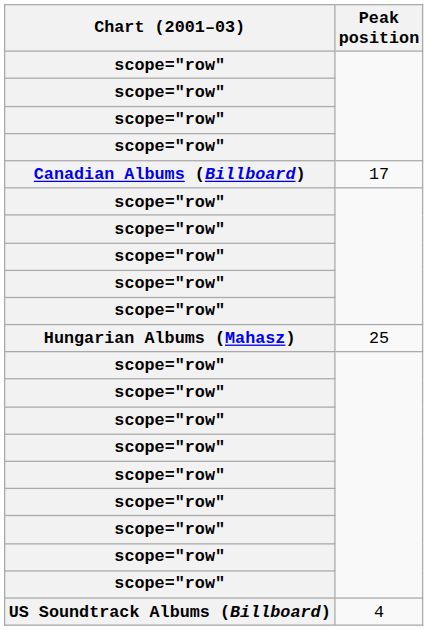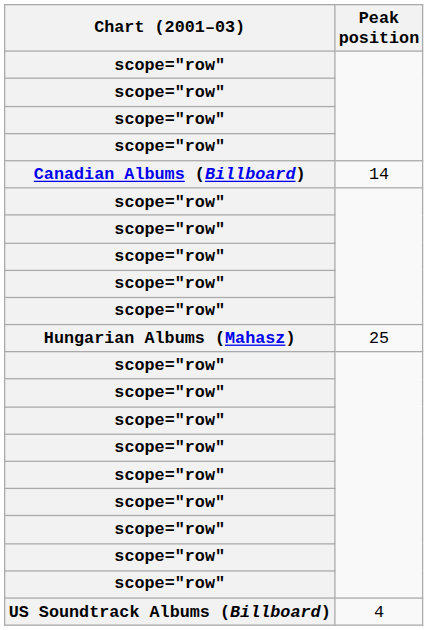(379, 174) 17 -> (379, 174) 14
